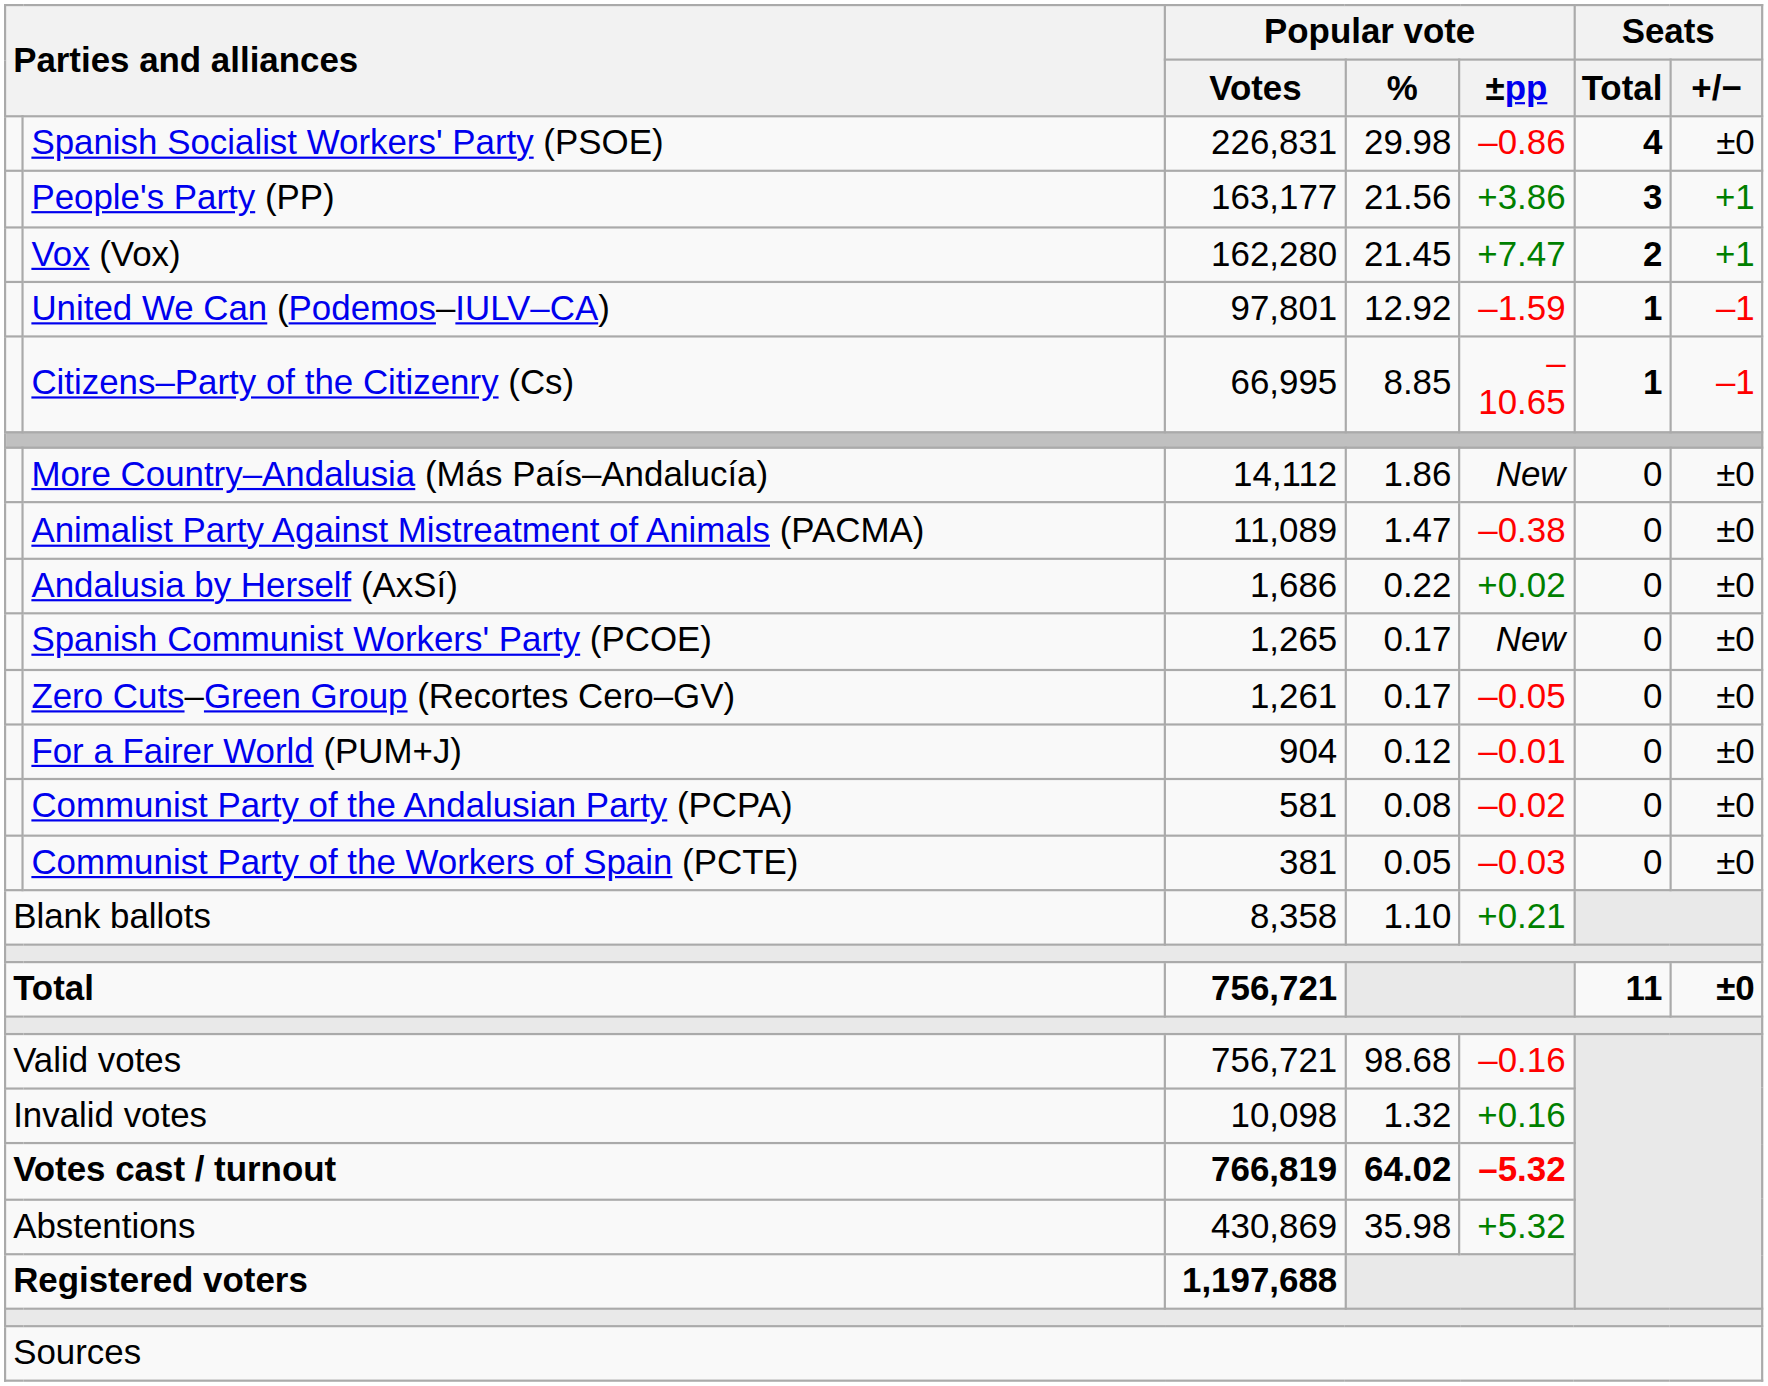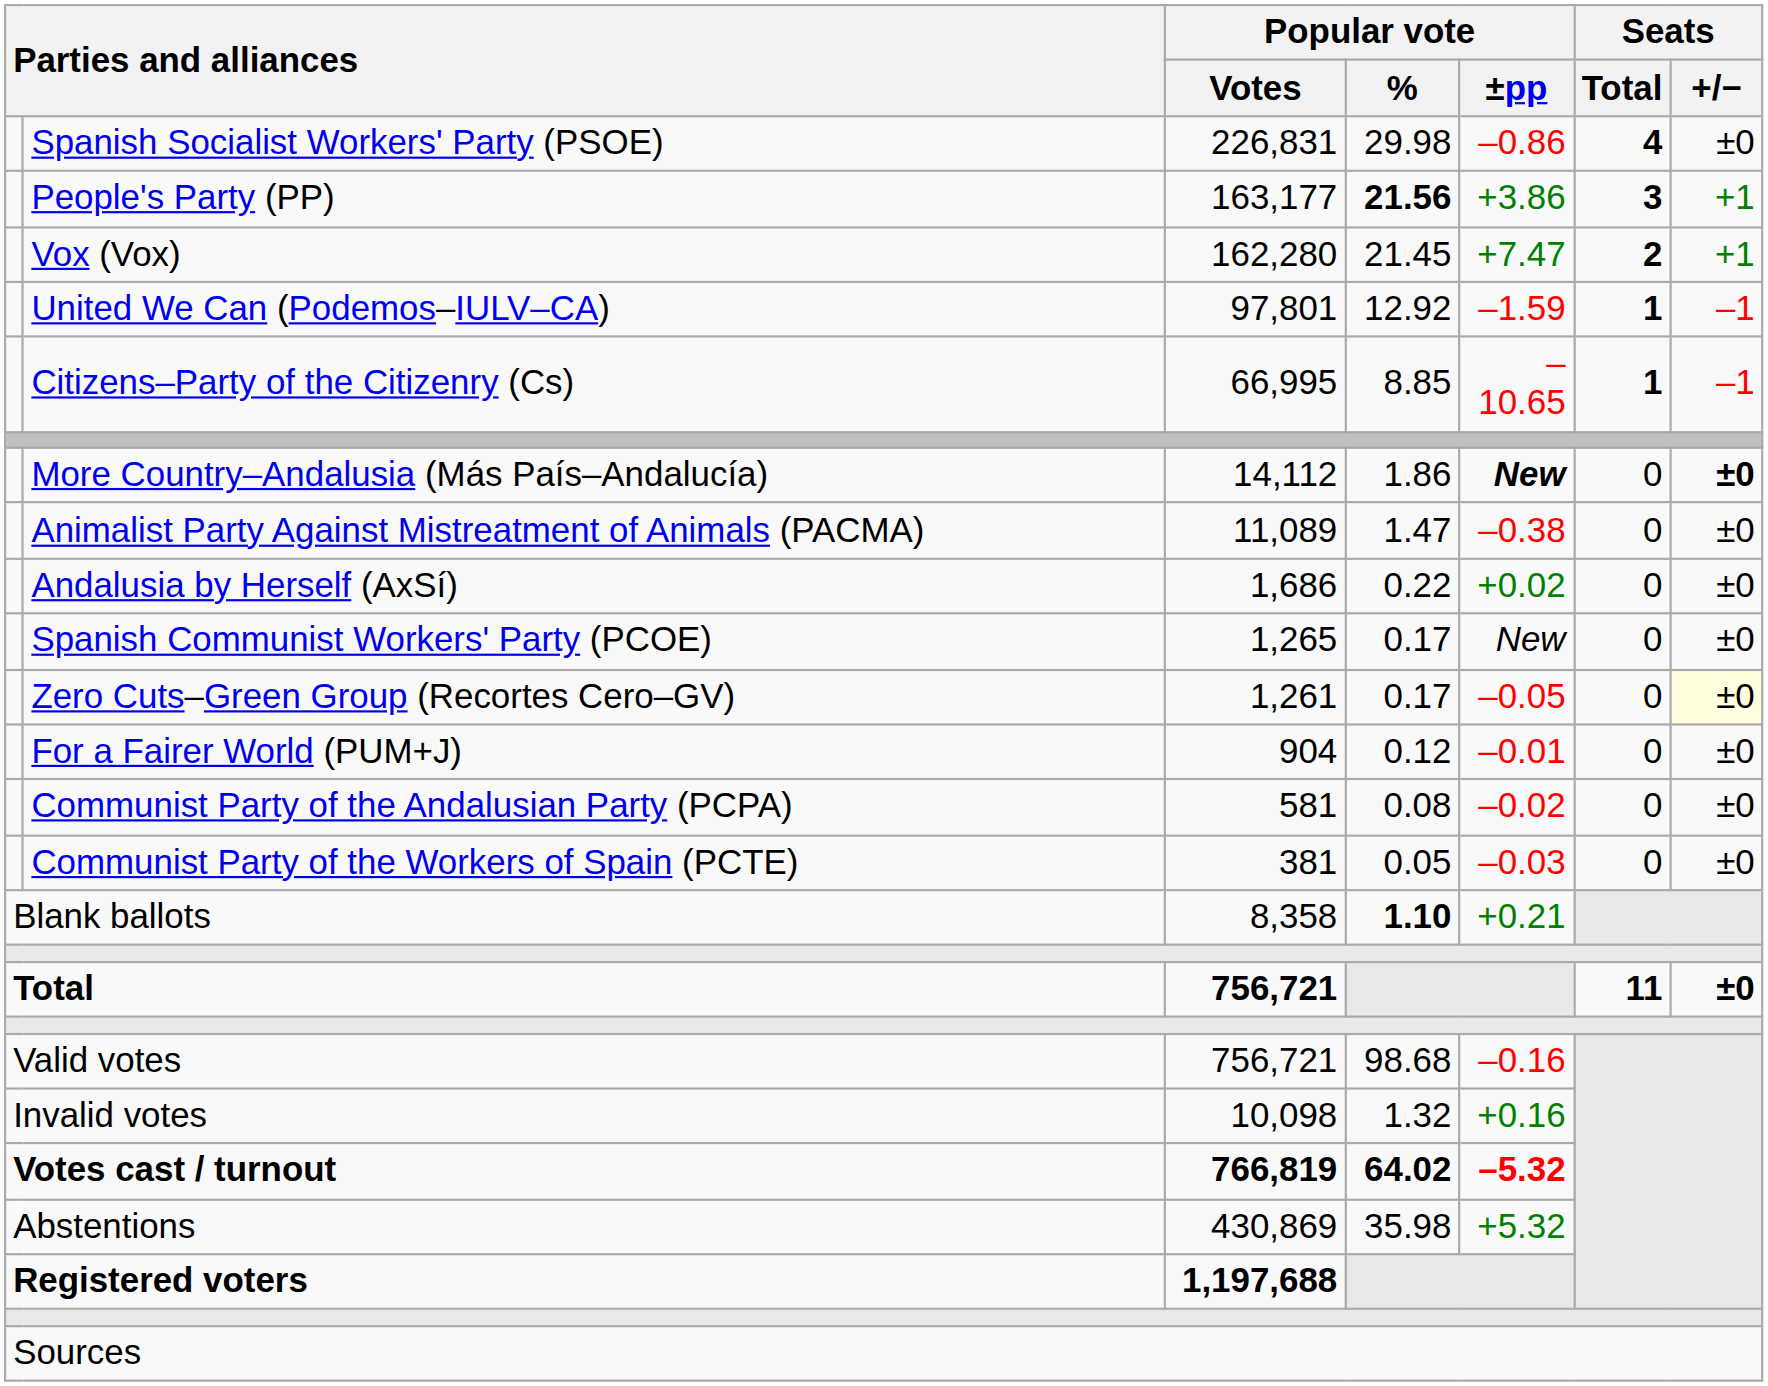(1408, 198) normal -> (1408, 198) bold
(1531, 474) normal -> (1530, 474) bold
(1735, 474) normal -> (1735, 474) bold
(1735, 695) no background -> (1735, 695) lightyellow background
(1417, 917) normal -> (1417, 917) bold
